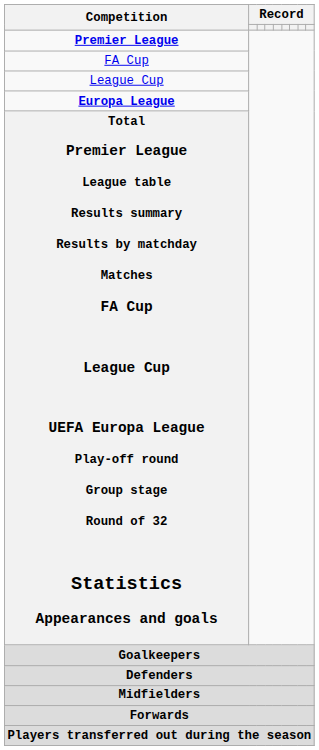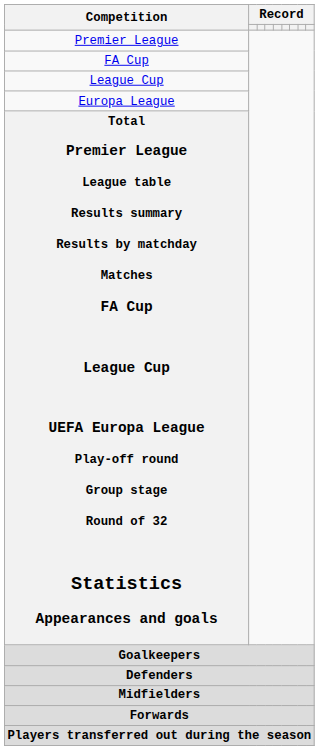(127, 41) bold -> (127, 41) normal
(127, 101) bold -> (127, 101) normal
